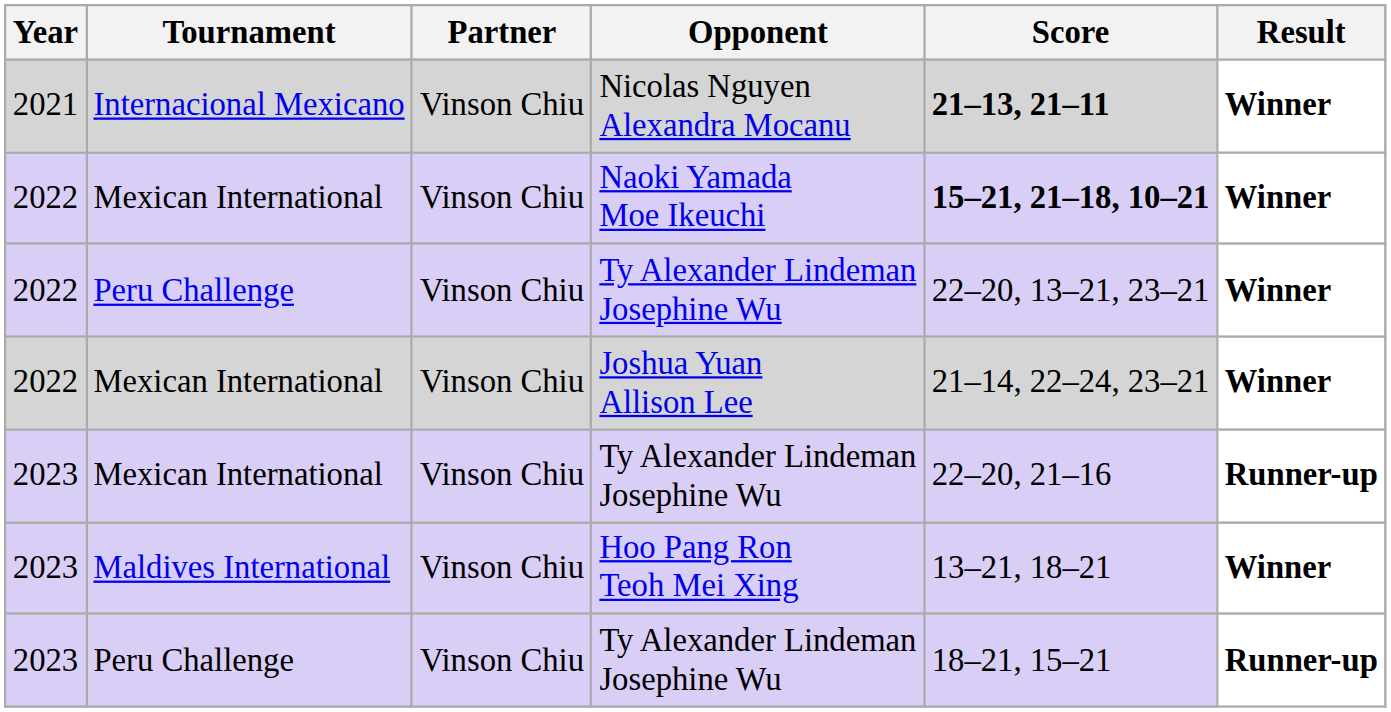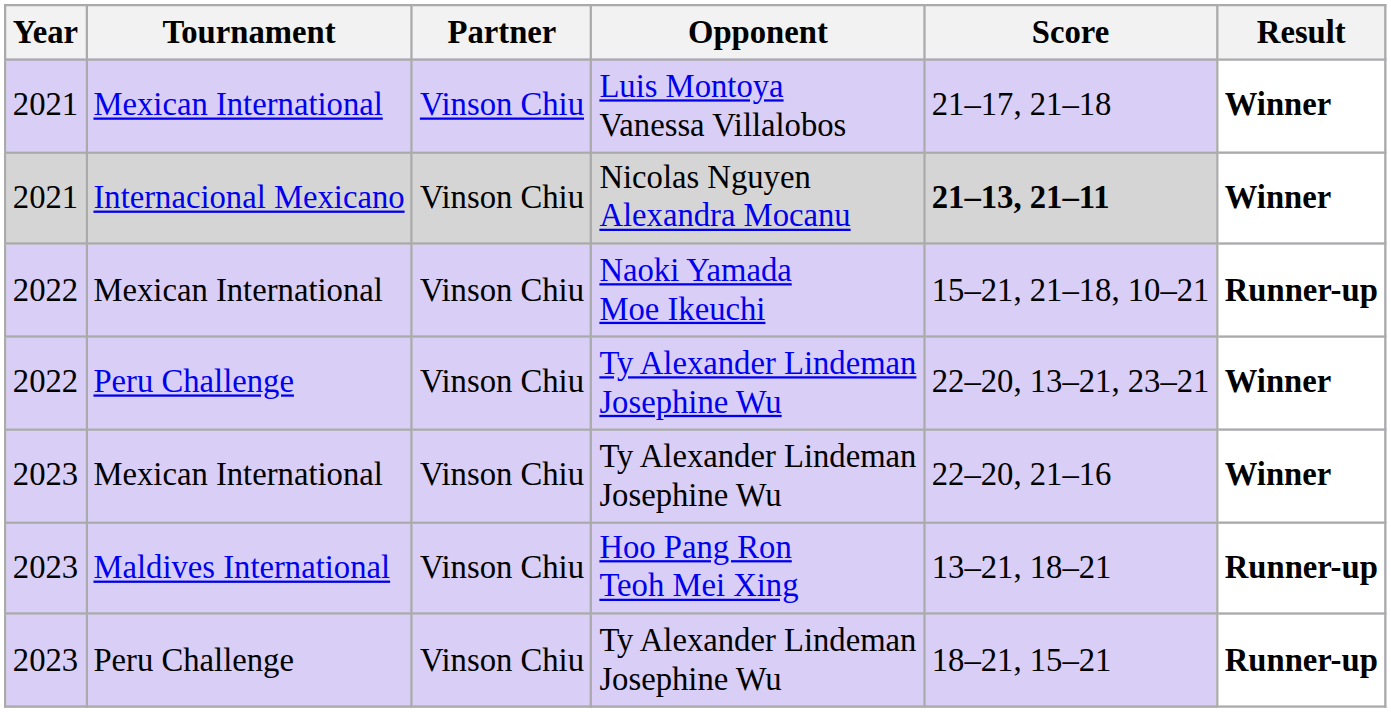+ row: (238, 105)
(1071, 197) bold -> (1071, 290) normal
(1278, 197) Winner -> (1301, 290) Runner-up
- row: (238, 382)
(1301, 475) Runner-up -> (1278, 475) Winner
(1278, 567) Winner -> (1301, 567) Runner-up
